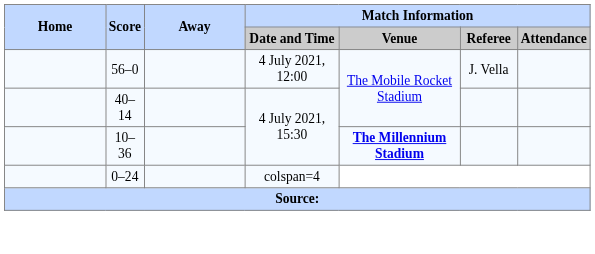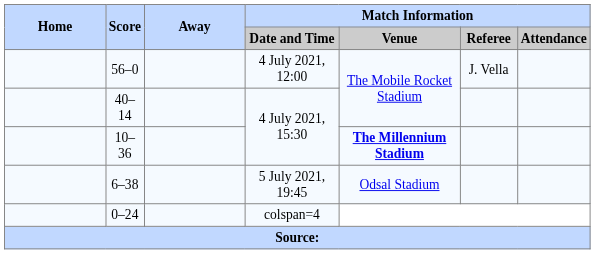+ row: (125, 184)
